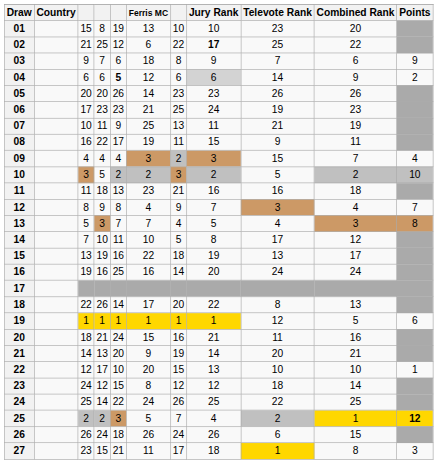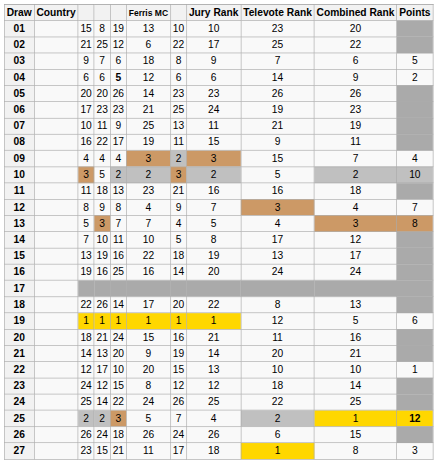(214, 45) bold -> (214, 45) normal
(415, 61) 9 -> (415, 61) 5
(214, 77) lightgrey background -> (214, 77) no background
